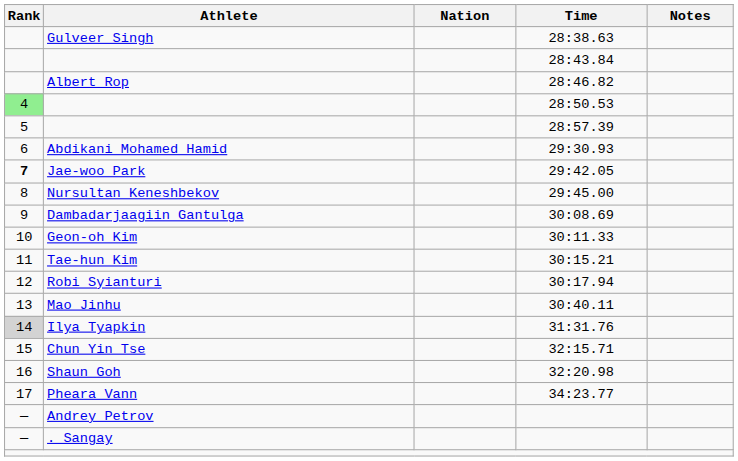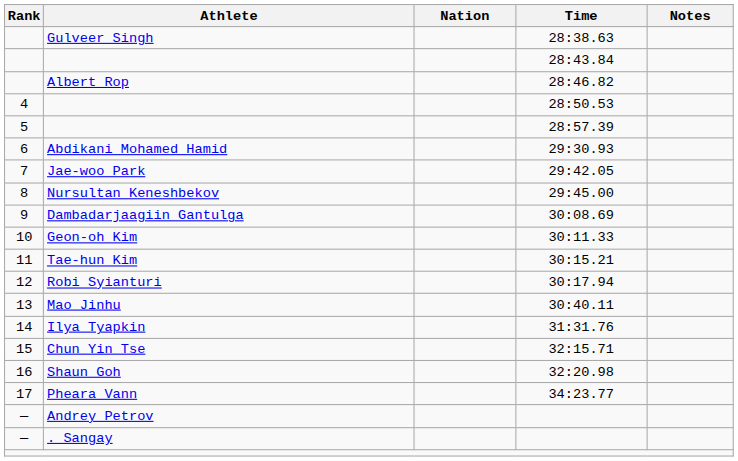(24, 105) lightgreen background -> (24, 105) no background
(24, 171) bold -> (24, 171) normal
(24, 327) lightgrey background -> (24, 327) no background
